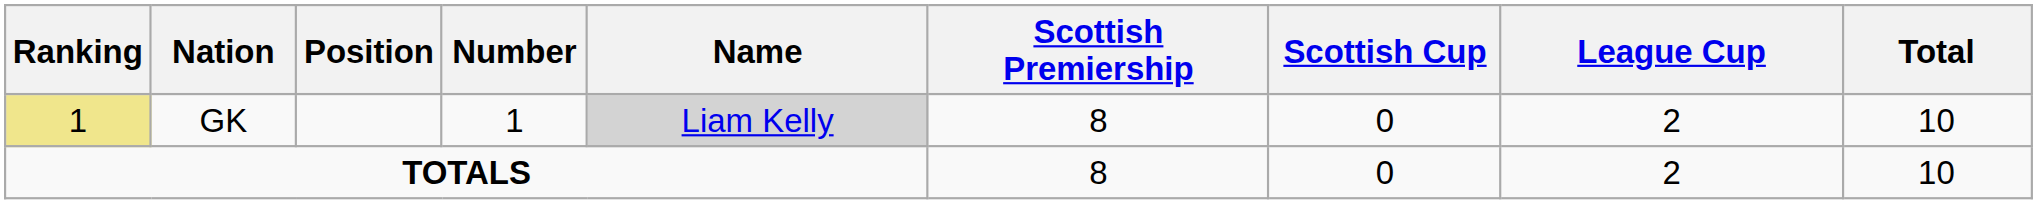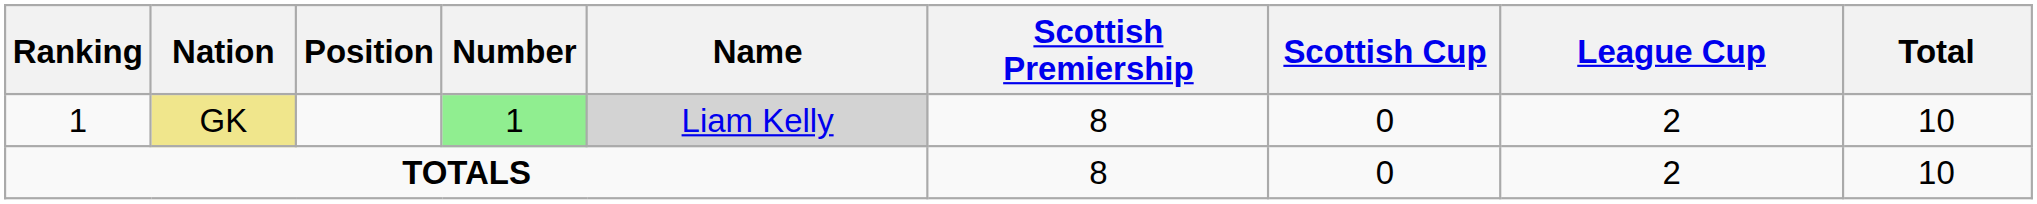(78, 120) khaki background -> (78, 120) no background
(223, 120) no background -> (223, 120) khaki background
(514, 120) no background -> (514, 120) lightgreen background
